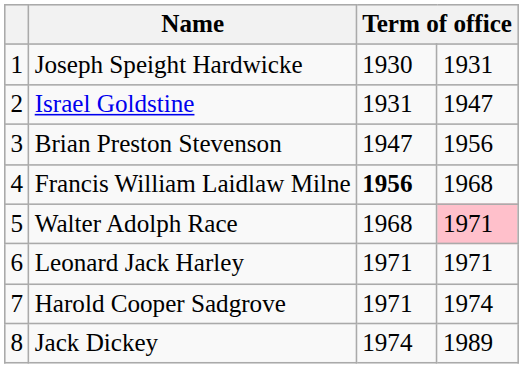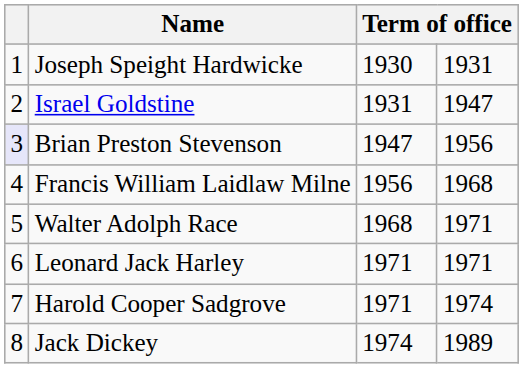(17, 143) no background -> (17, 143) lavender background
(387, 183) bold -> (387, 183) normal
(468, 223) pink background -> (468, 223) no background
